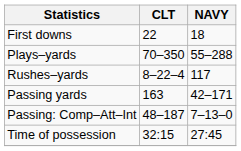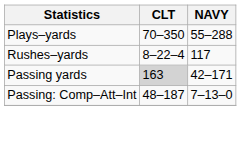- row: (40, 35)
(153, 95) no background -> (153, 75) lightgrey background
- row: (62, 135)
